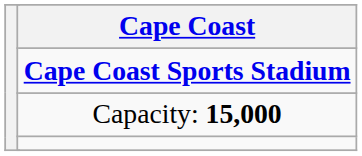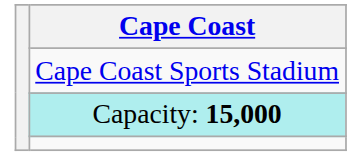(187, 70) bold -> (187, 70) normal
(187, 114) no background -> (187, 114) paleturquoise background
